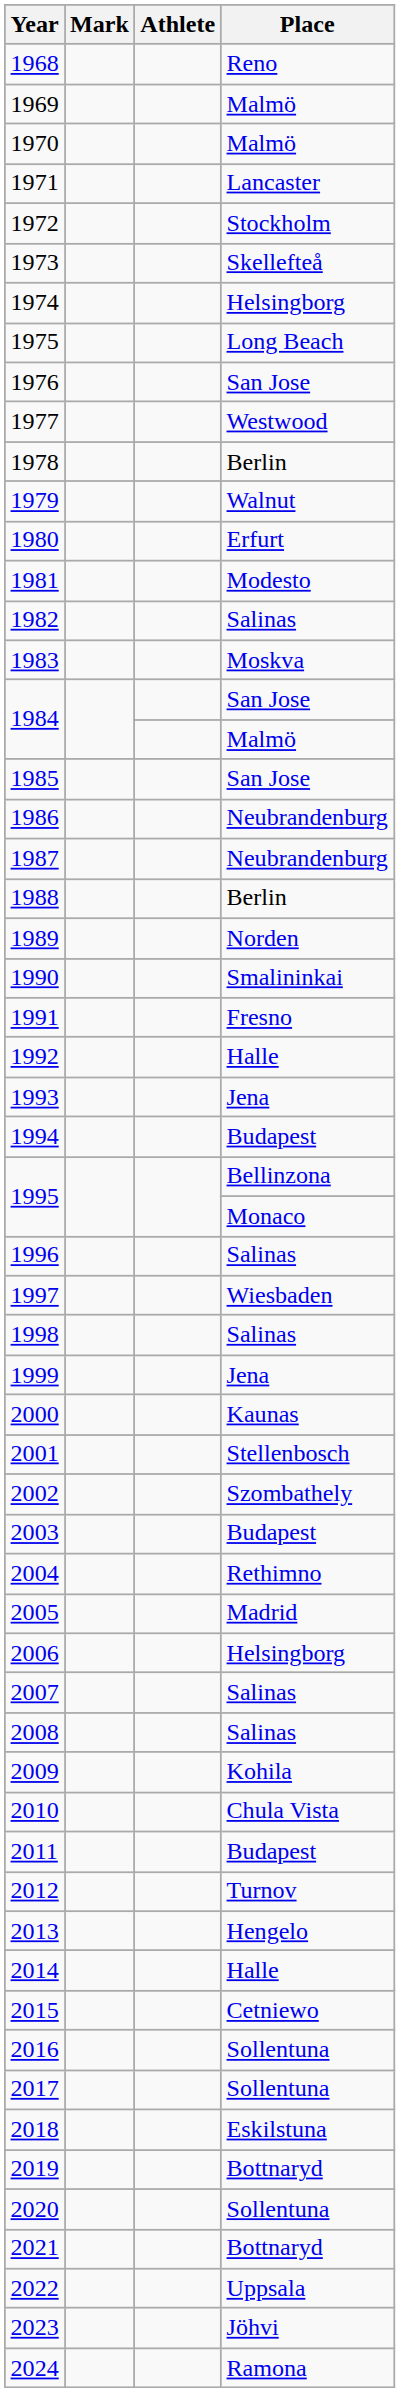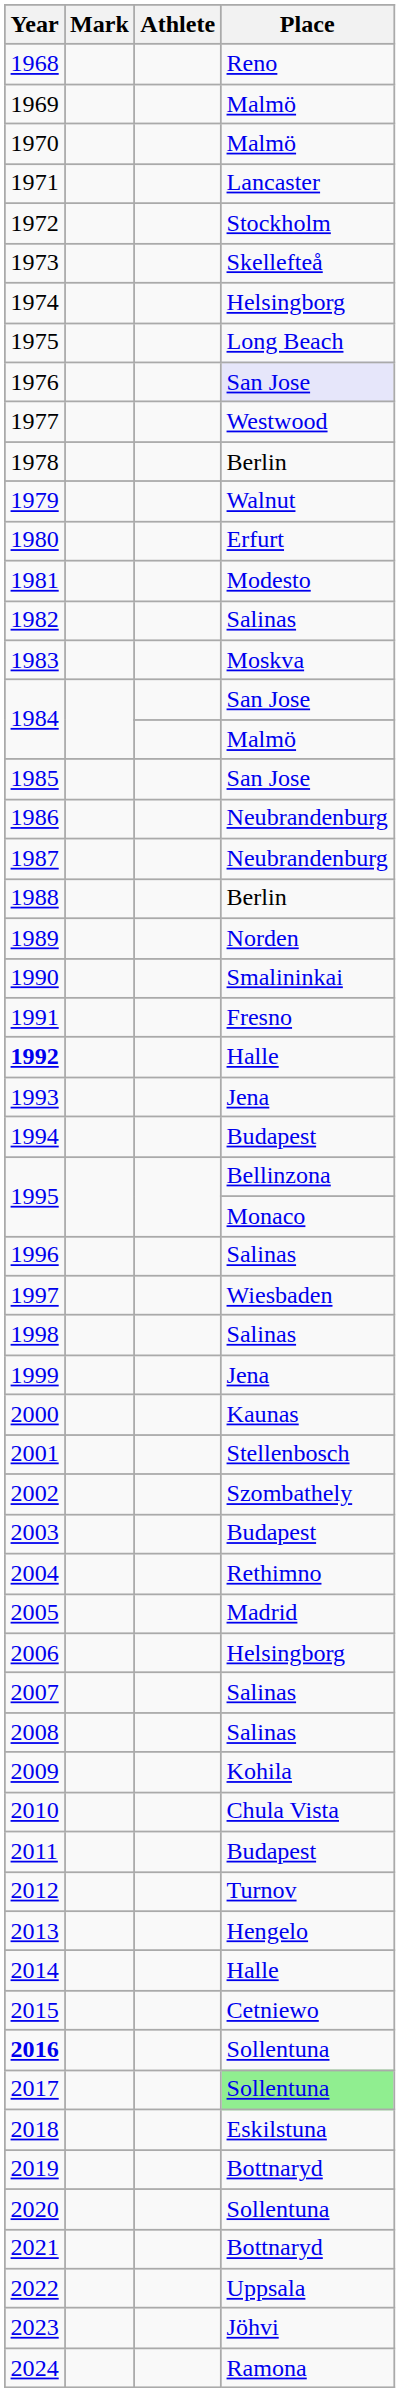(268, 381) no background -> (268, 381) lavender background
(35, 1056) normal -> (35, 1056) bold
(35, 2049) normal -> (35, 2049) bold
(278, 2089) no background -> (278, 2089) lightgreen background
